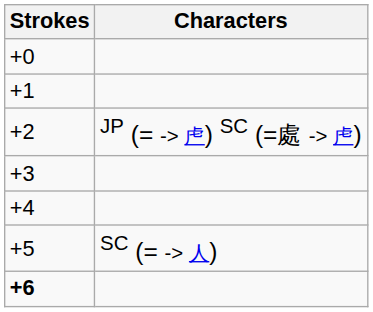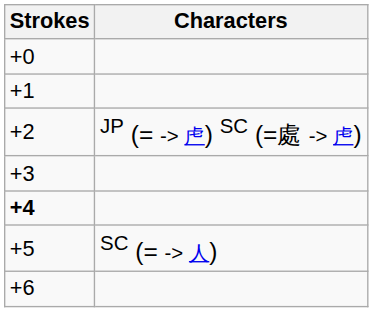(22, 207) normal -> (22, 207) bold
(22, 288) bold -> (22, 288) normal
